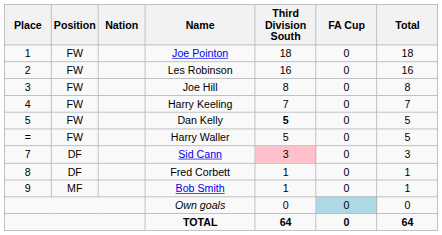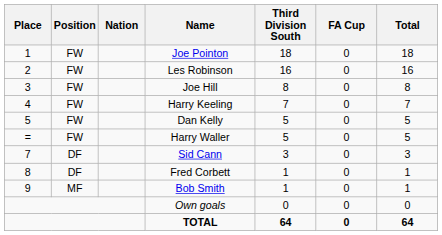(286, 121) bold -> (286, 121) normal
(286, 155) pink background -> (286, 155) no background
(347, 205) lightblue background -> (347, 205) no background
